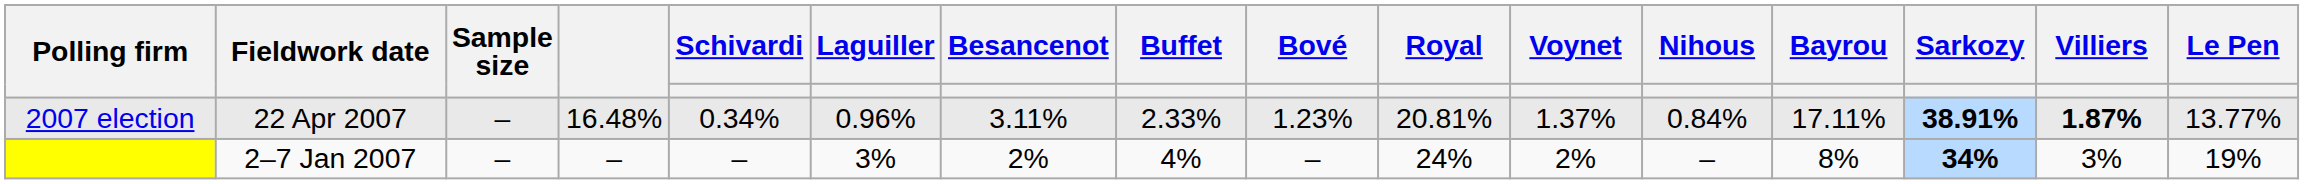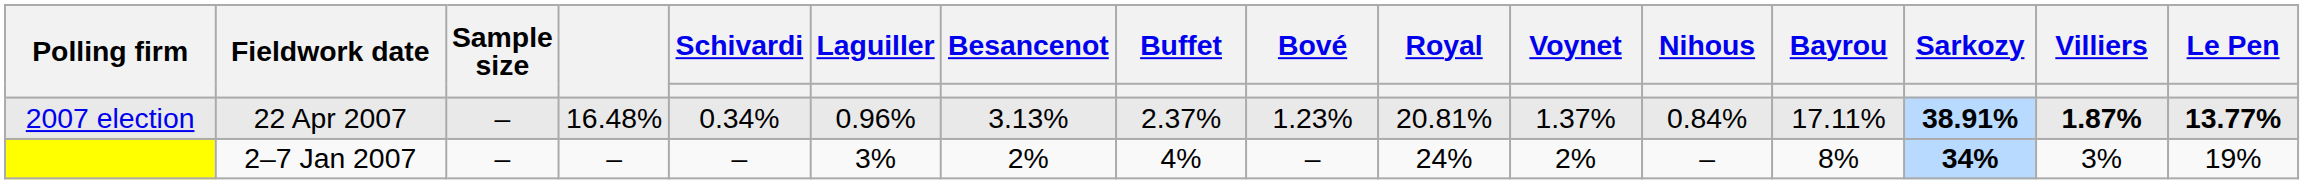(1028, 118) 3.11% -> (1028, 118) 3.13%
(1181, 118) 2.33% -> (1181, 118) 2.37%
(2233, 118) normal -> (2233, 118) bold
